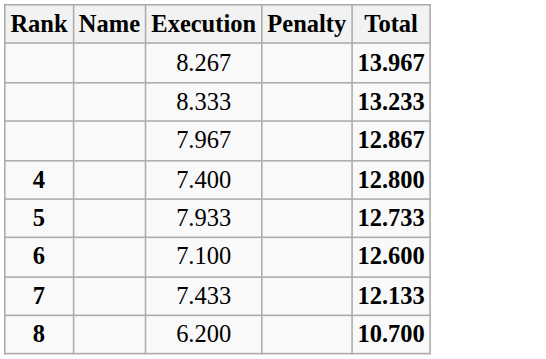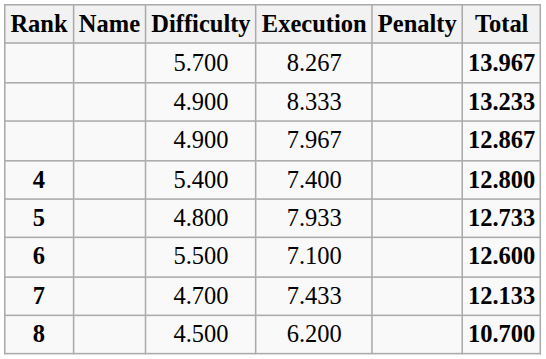+ column: (201, 23)
